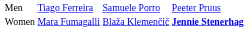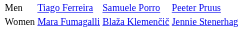(208, 21) bold -> (205, 21) normal
